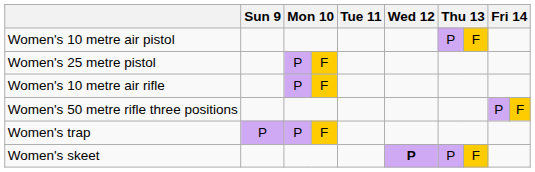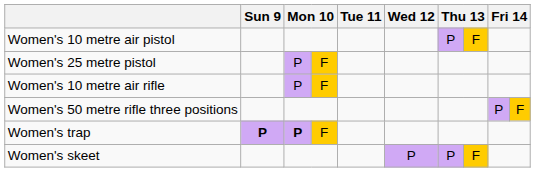(263, 132) normal -> (263, 132) bold
(298, 132) normal -> (298, 132) bold
(411, 156) bold -> (411, 156) normal
